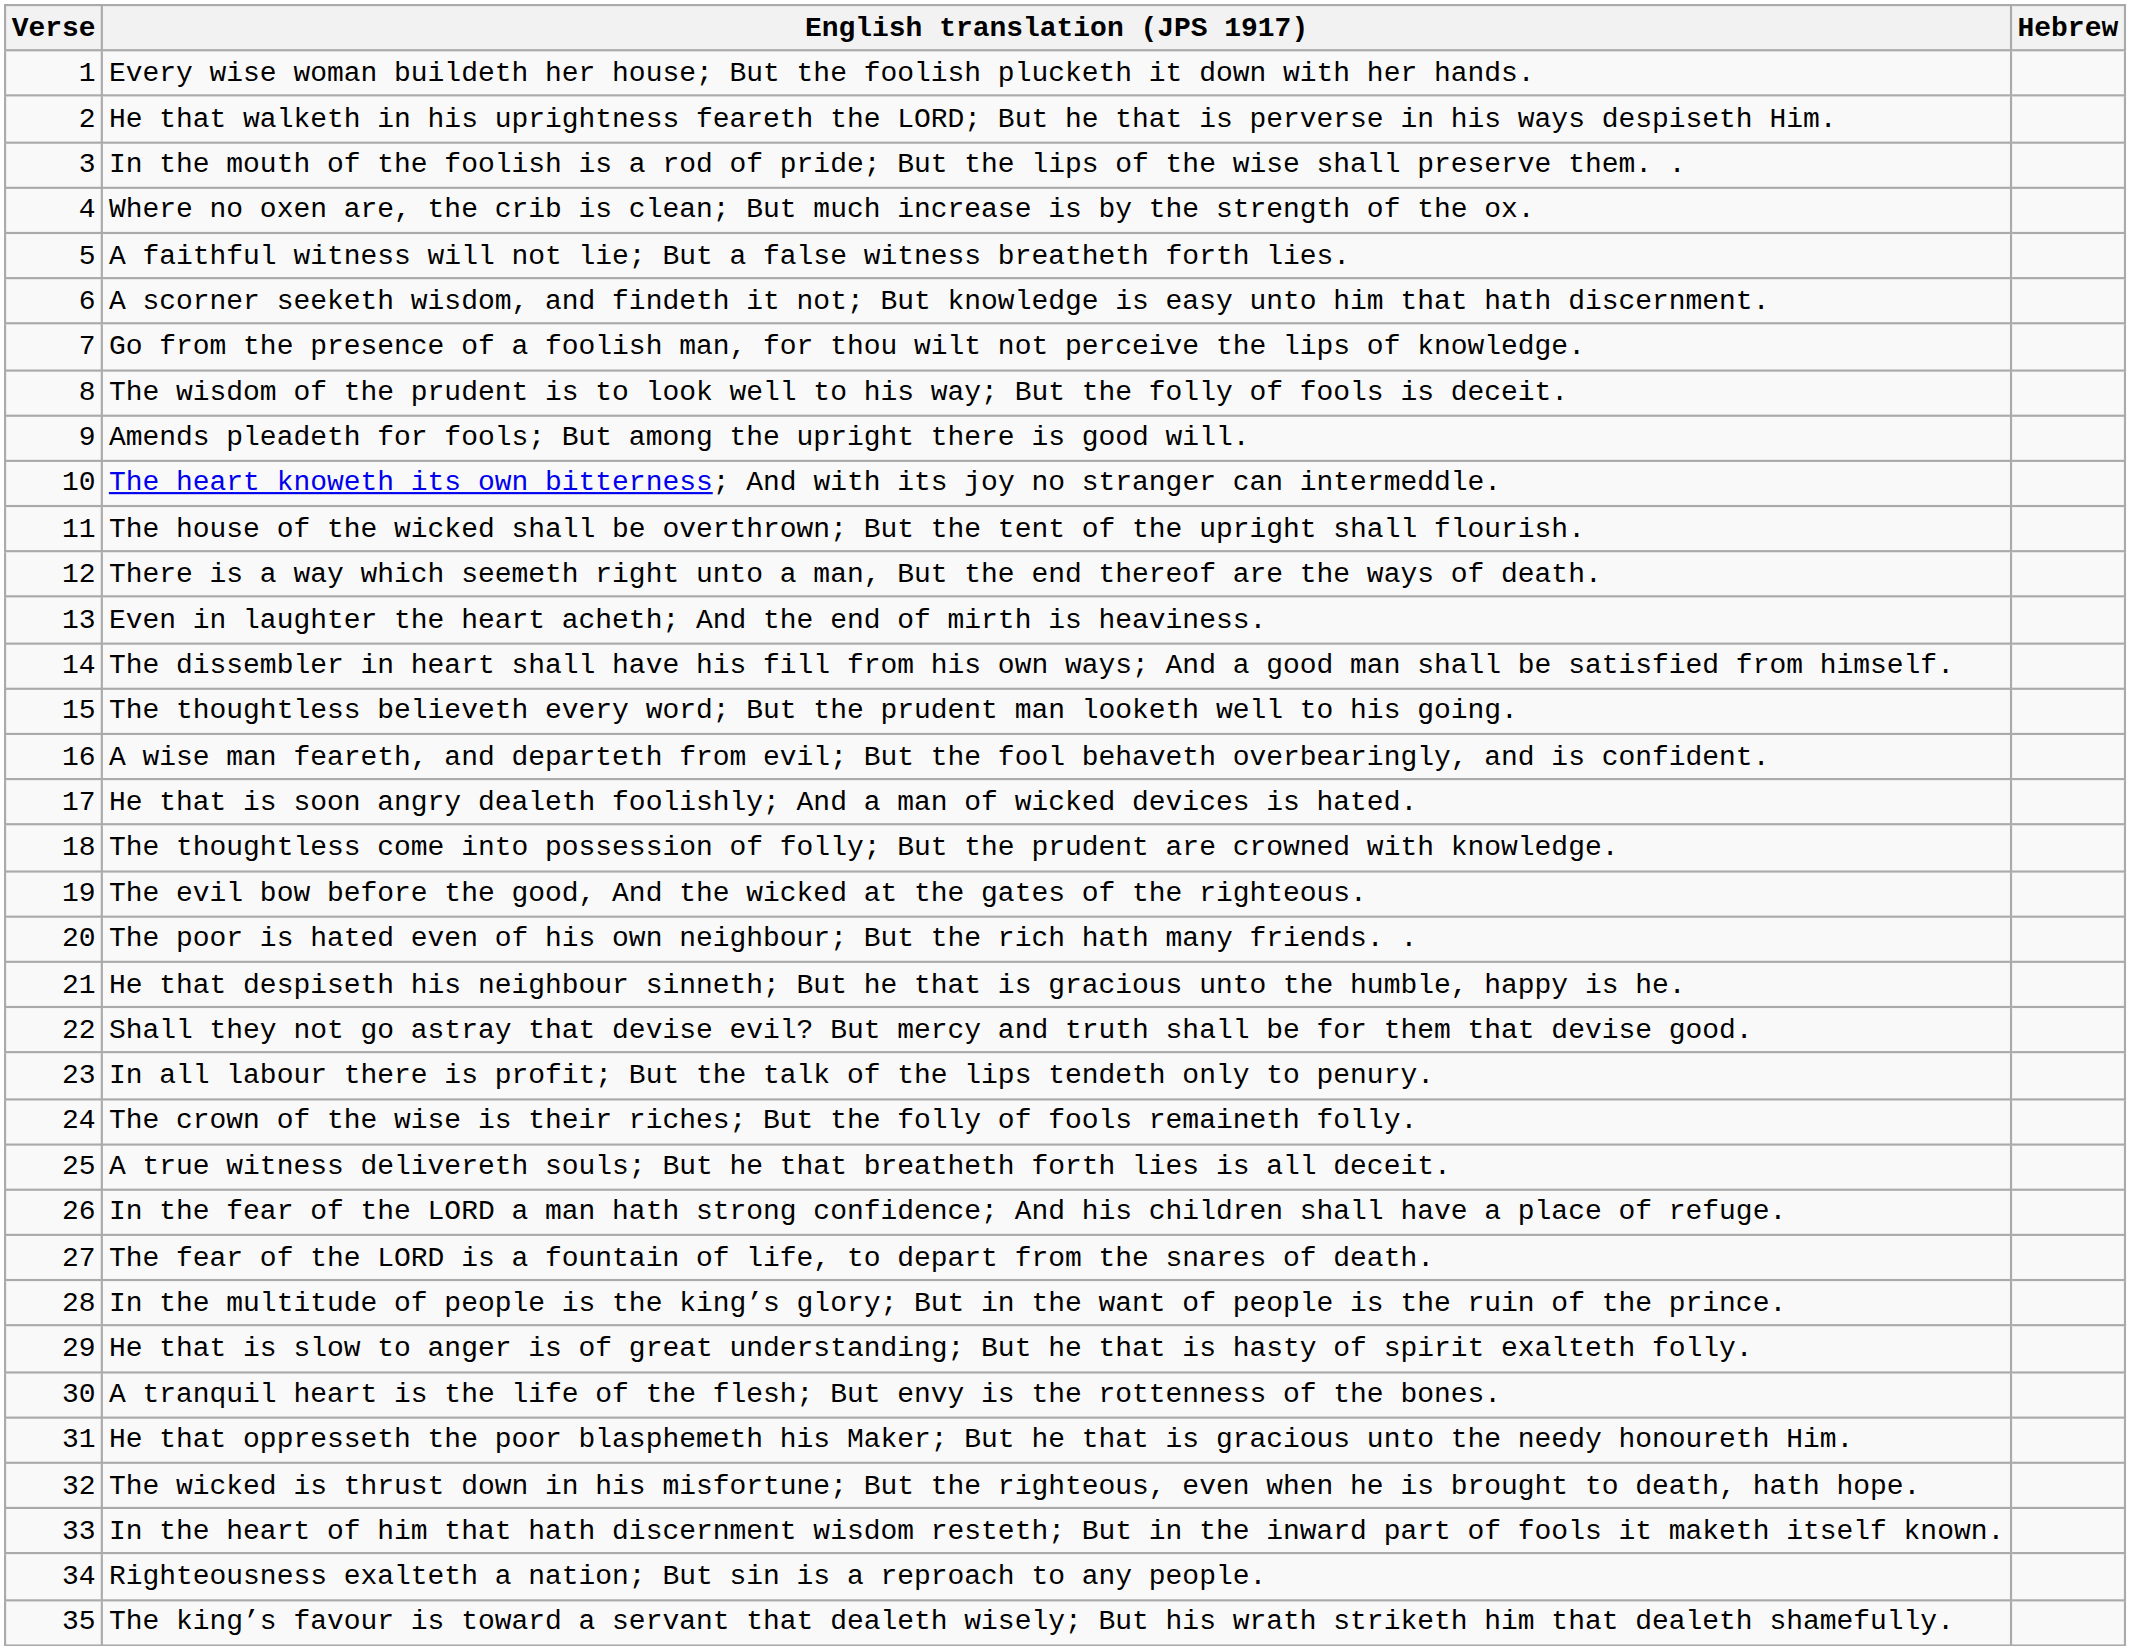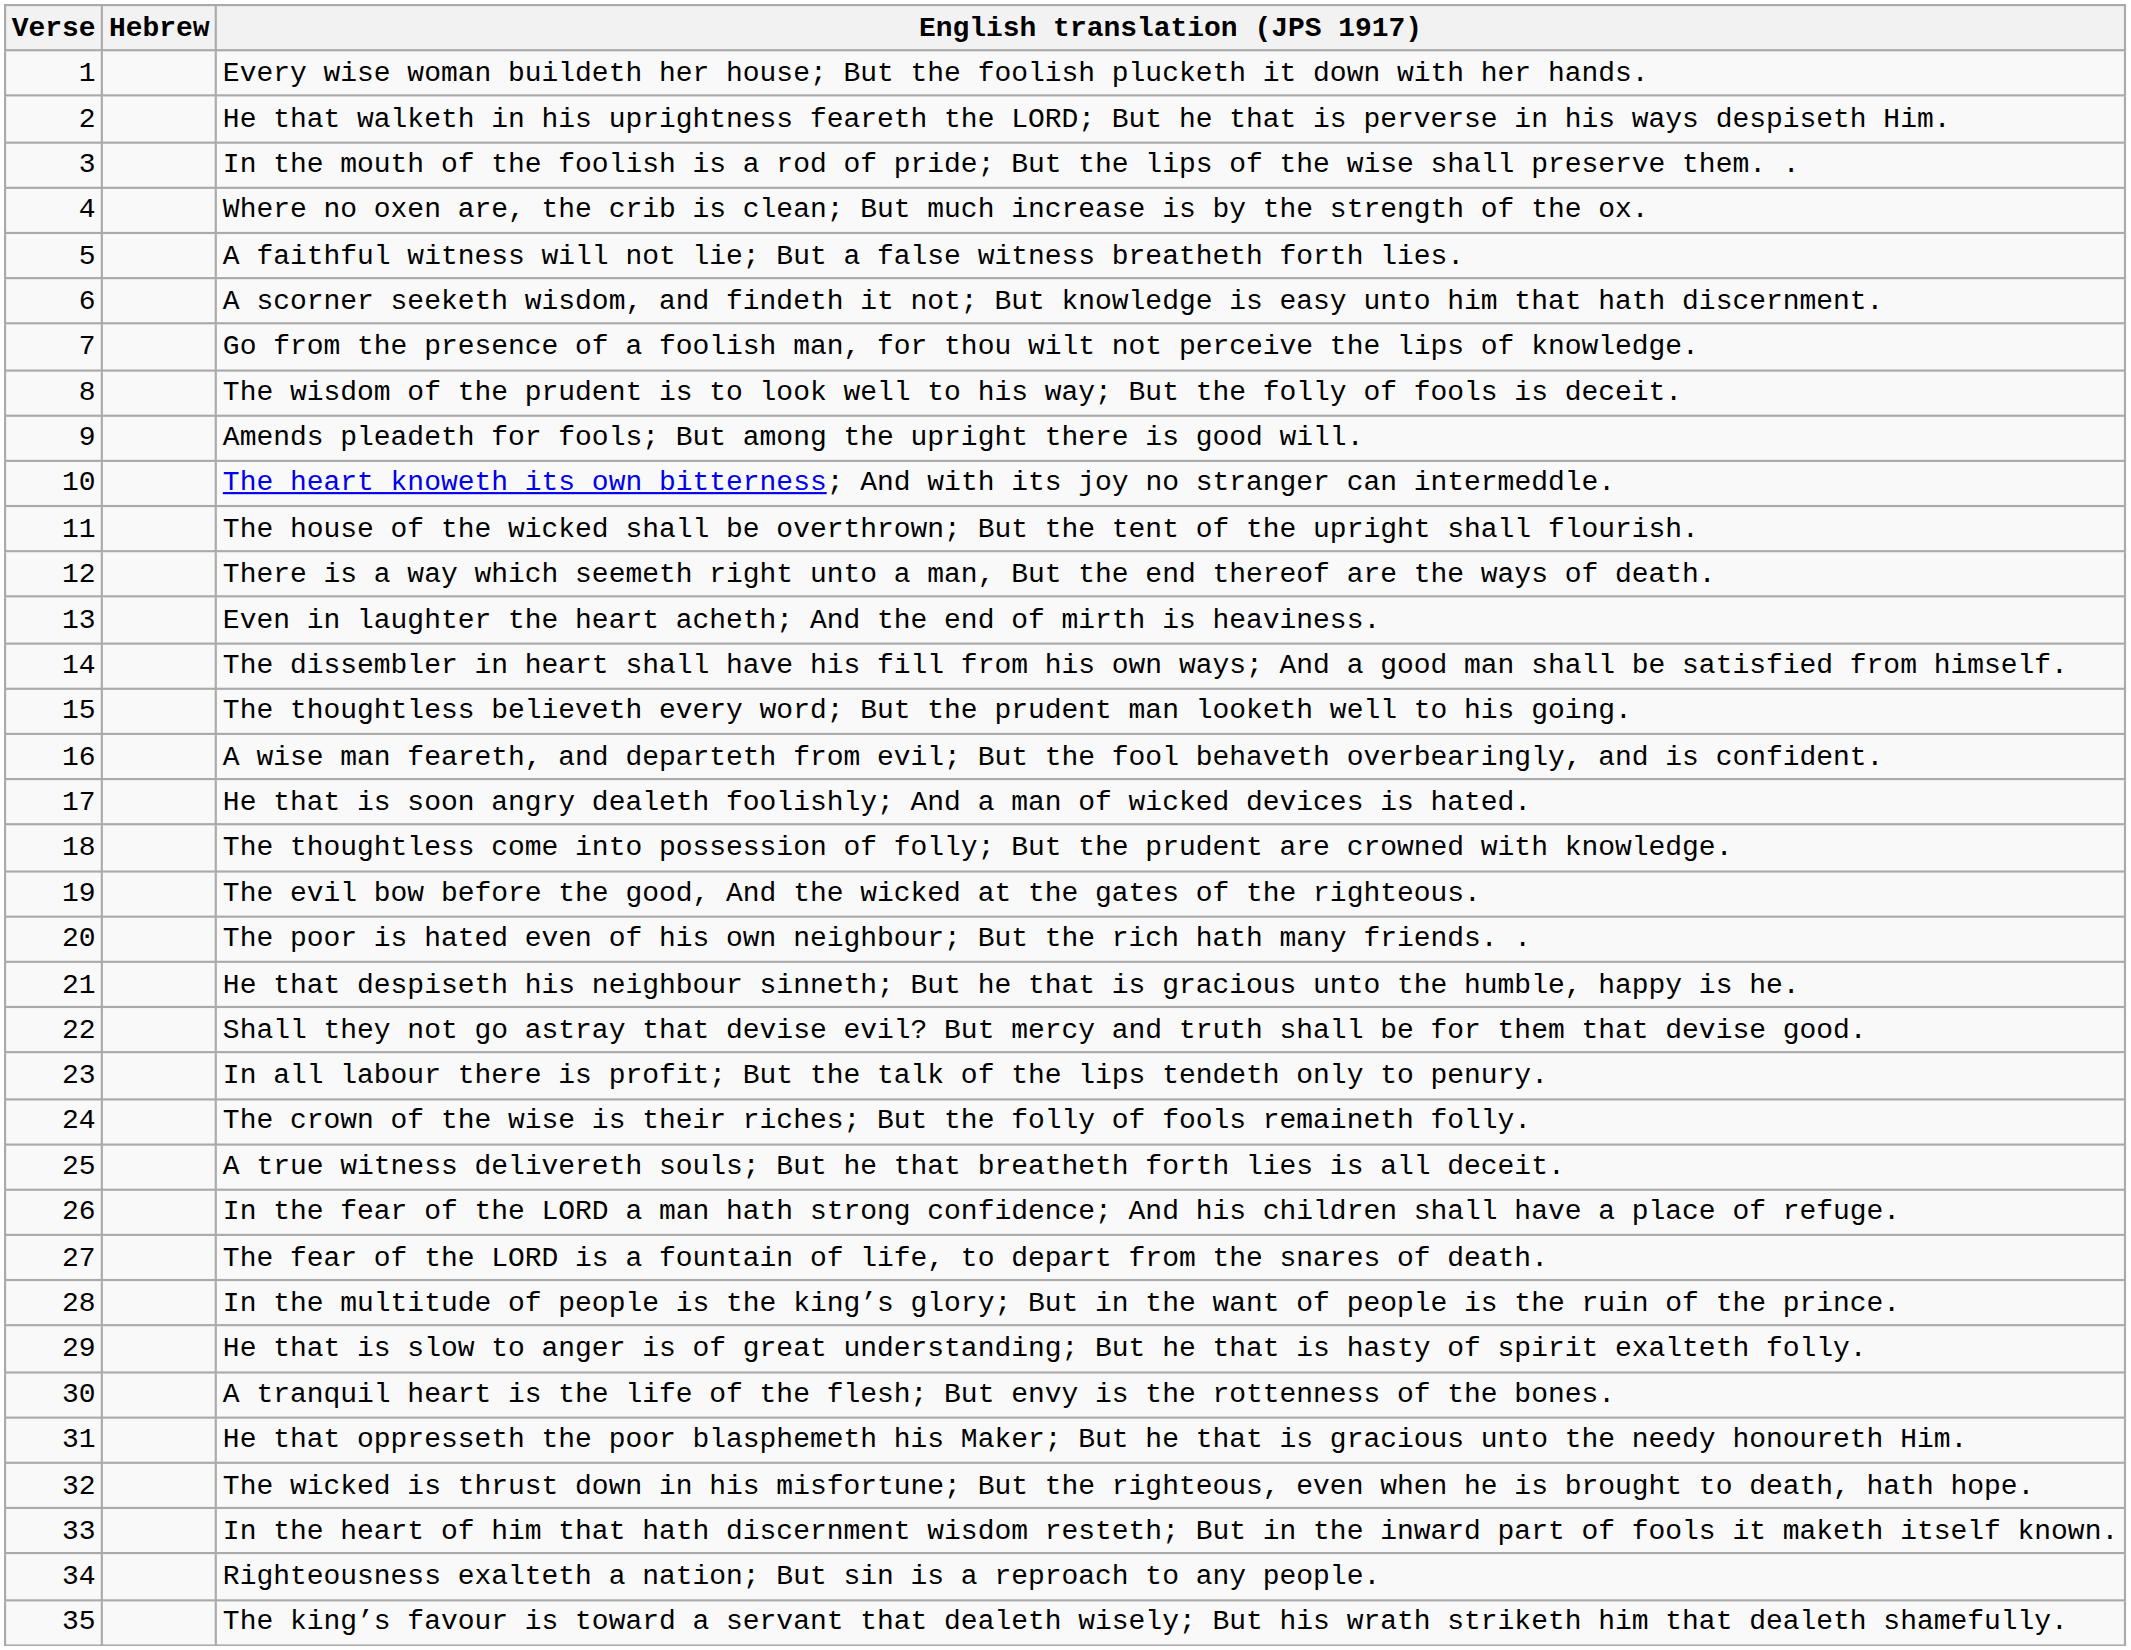columns swapped: (2068, 28) <-> (1057, 28)
